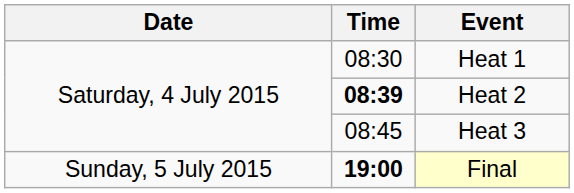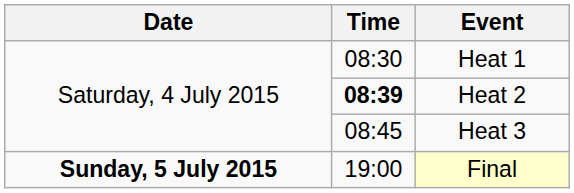(168, 168) normal -> (168, 168) bold
(373, 168) bold -> (373, 168) normal
